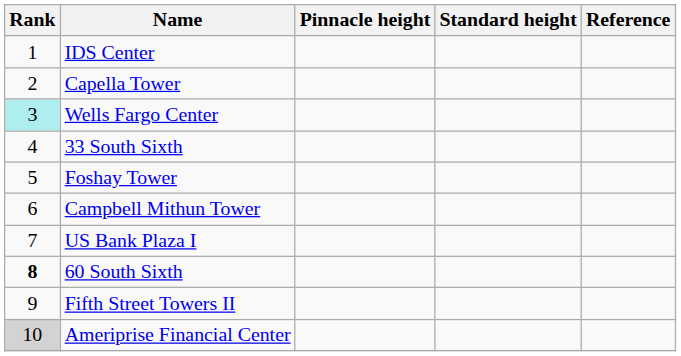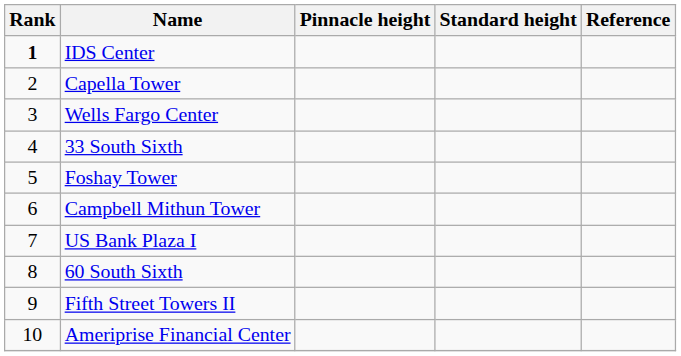(32, 51) normal -> (32, 51) bold
(32, 114) paleturquoise background -> (32, 114) no background
(32, 271) bold -> (32, 271) normal
(32, 334) lightgrey background -> (32, 334) no background
